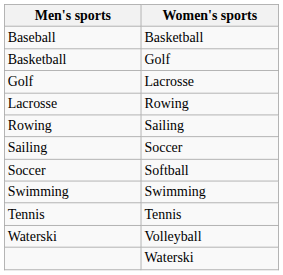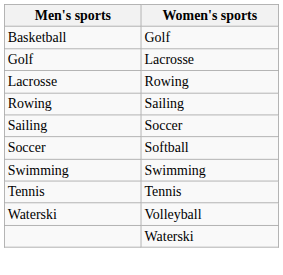- row: (32, 37)
